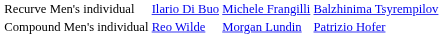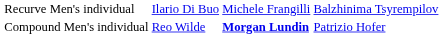(262, 26) normal -> (266, 26) bold
